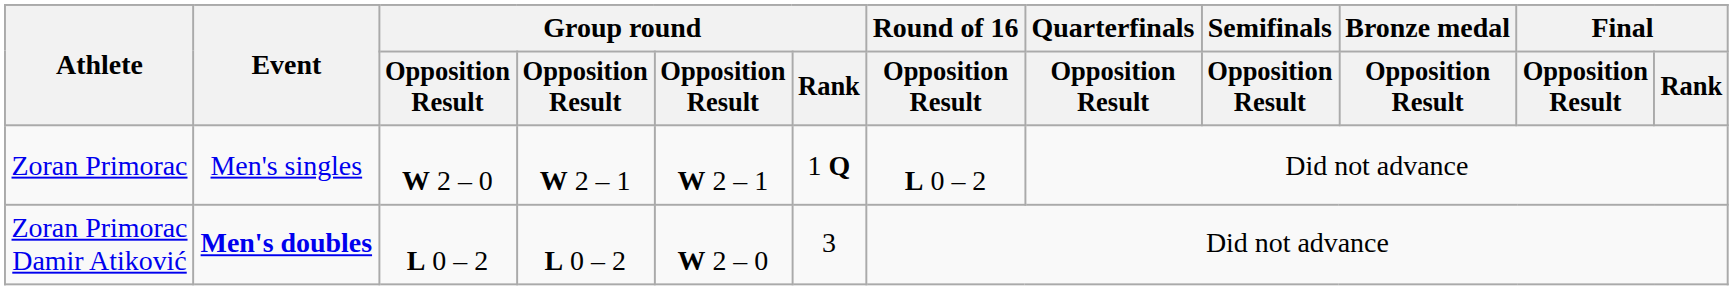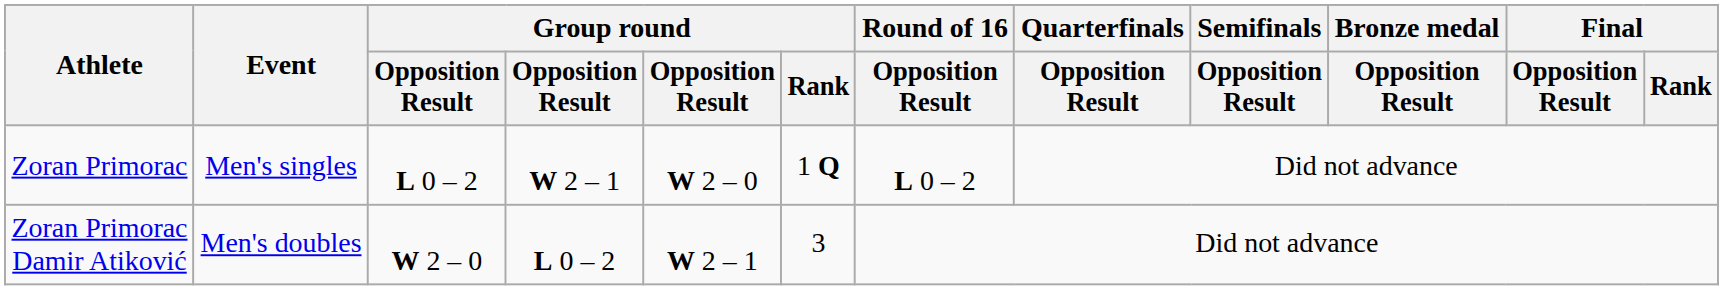(447, 181) W 2 – 0 -> (437, 181) L 0 – 2
(723, 181) W 2 – 1 -> (712, 181) W 2 – 0
(286, 244) bold -> (281, 244) normal
(447, 260) L 0 – 2 -> (437, 260) W 2 – 0
(723, 260) W 2 – 0 -> (712, 260) W 2 – 1
